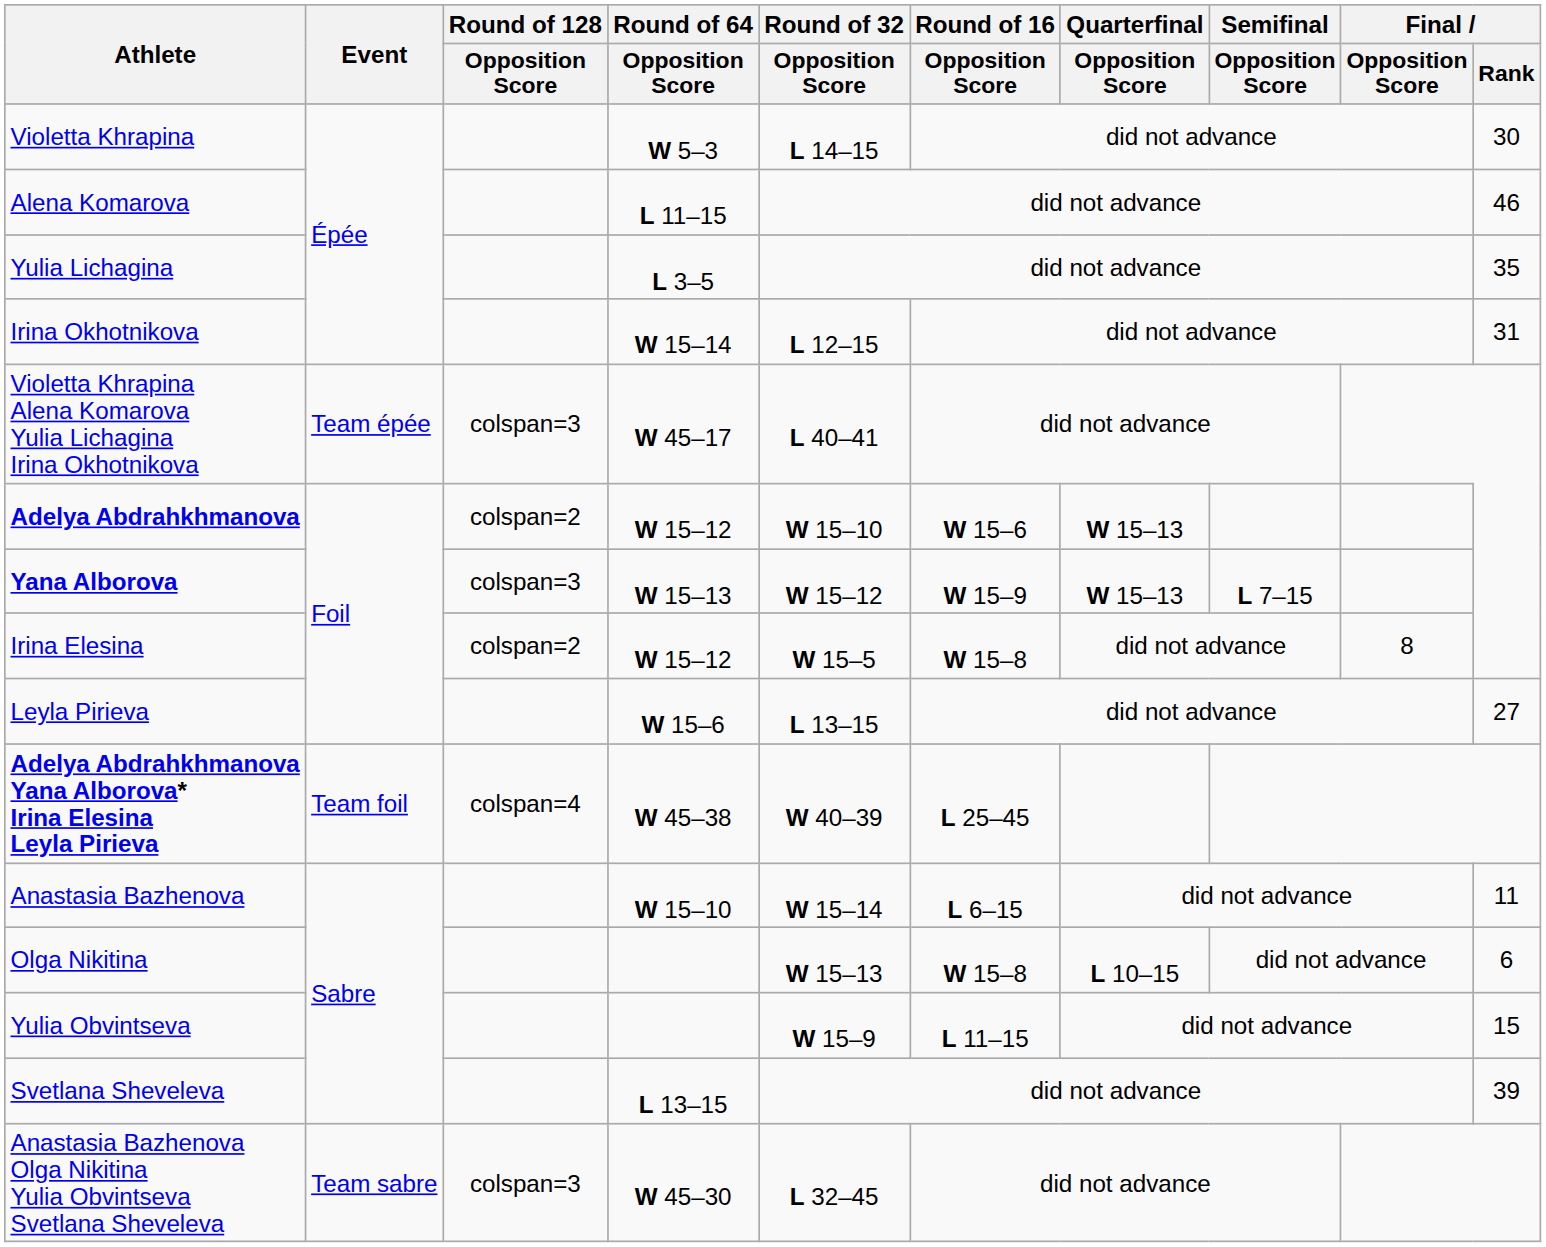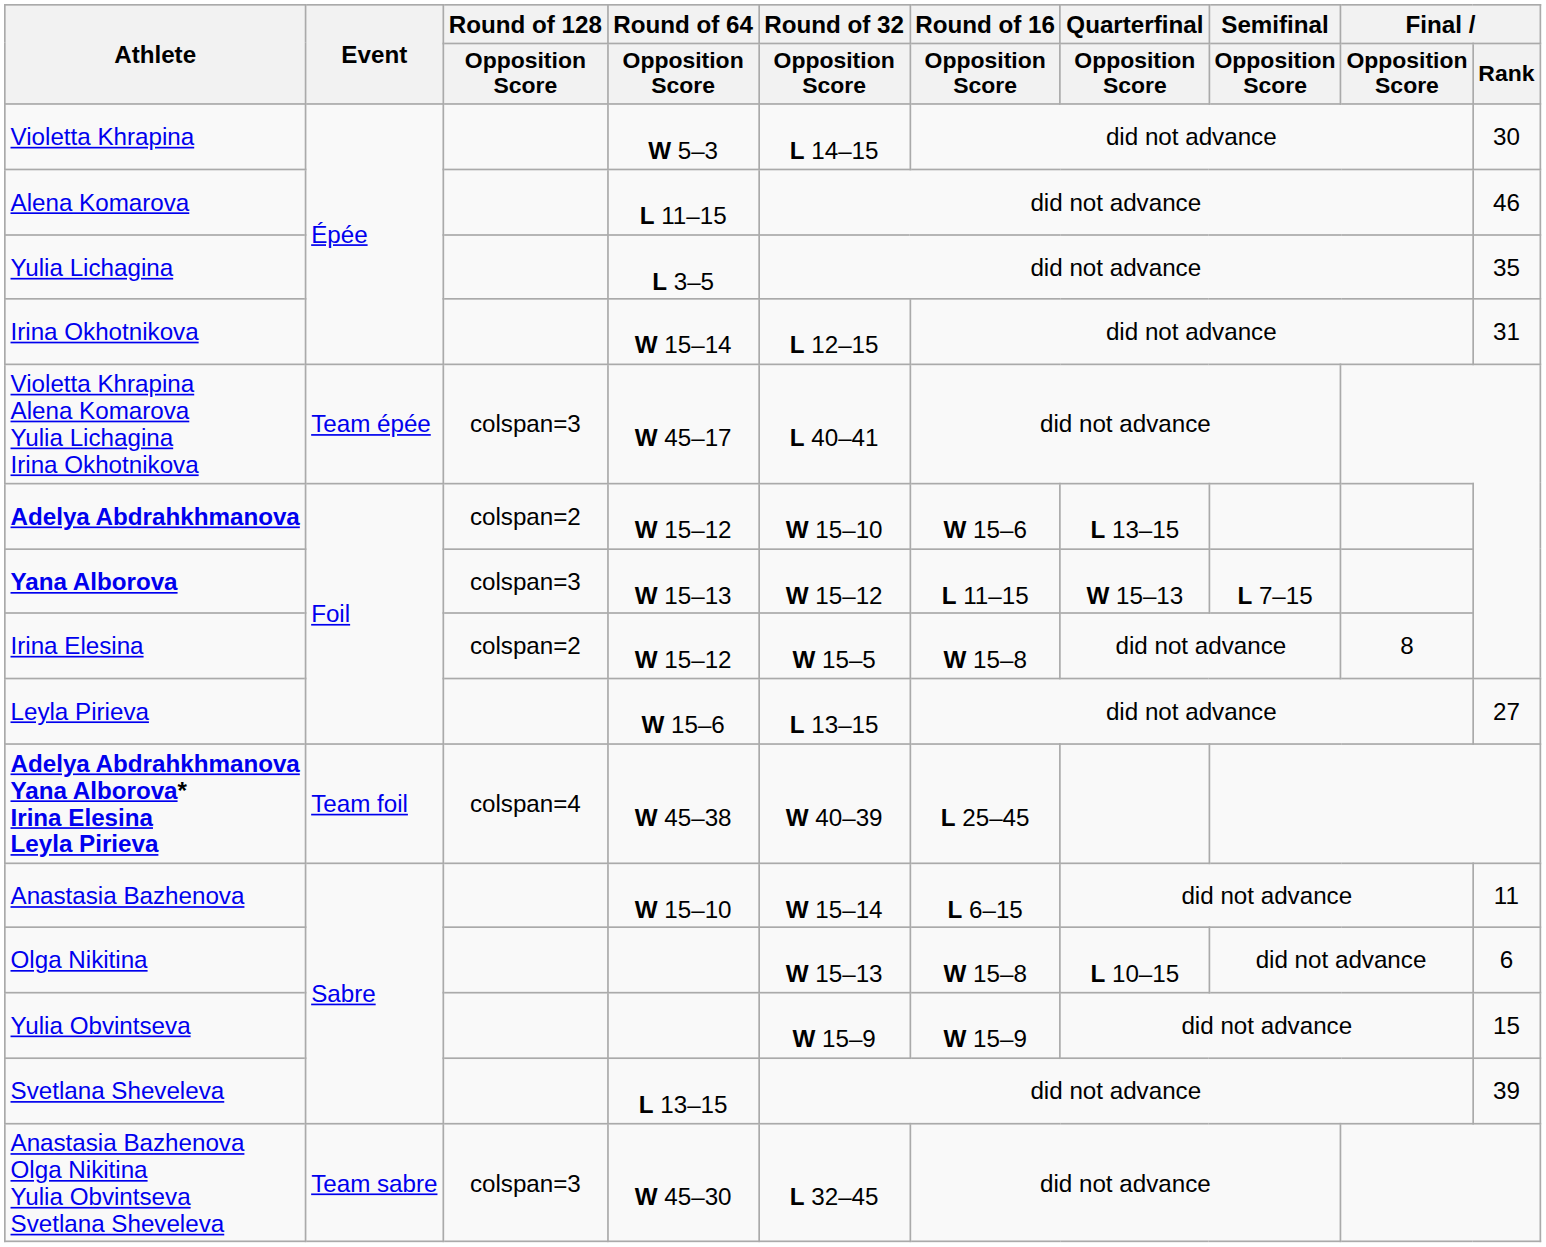(1135, 530) W 15–13 -> (1135, 530) L 13–15
(985, 595) W 15–9 -> (985, 595) L 11–15
(985, 1039) L 11–15 -> (985, 1039) W 15–9
